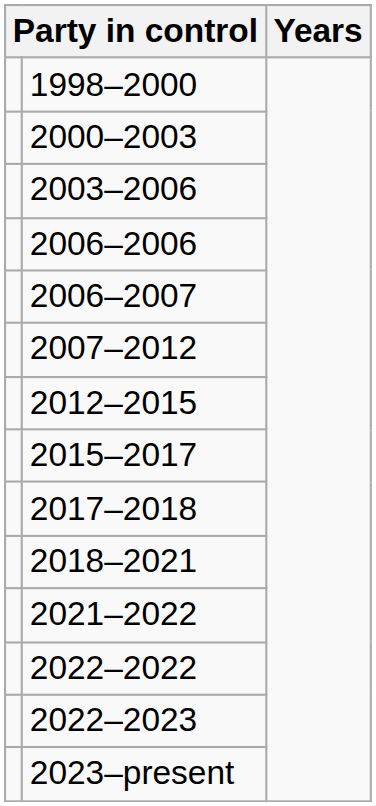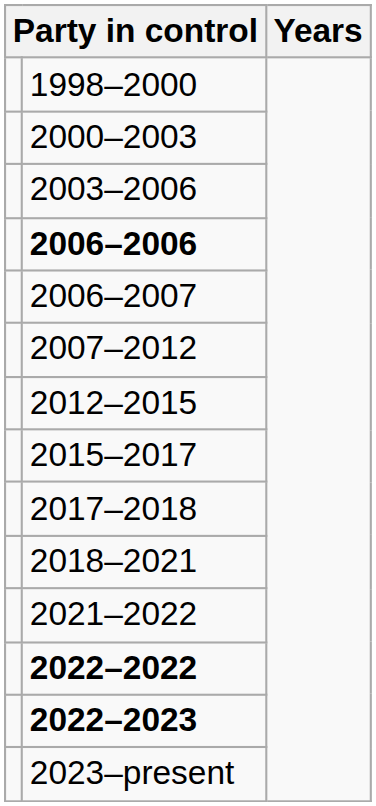(113, 243) normal -> (113, 243) bold
(113, 667) normal -> (113, 667) bold
(113, 720) normal -> (113, 720) bold
